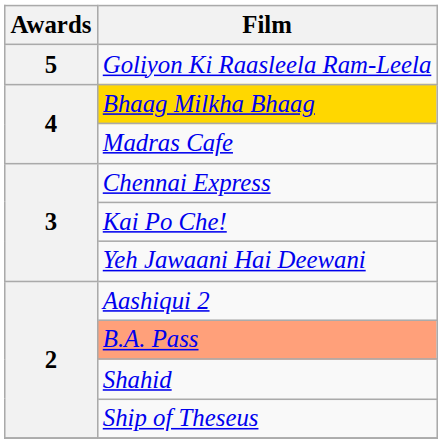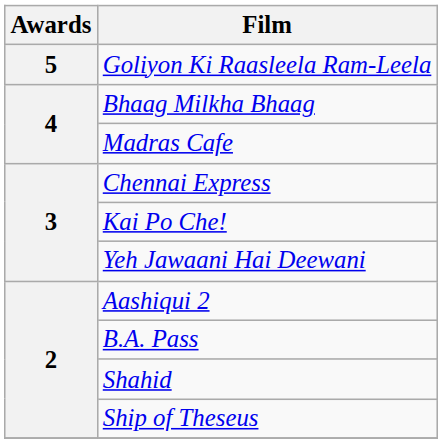(209, 103) gold background -> (209, 103) no background
(151, 339) lightsalmon background -> (151, 339) no background
